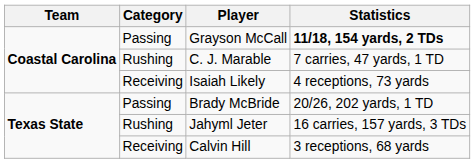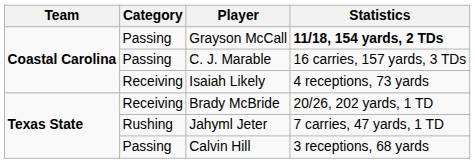(148, 59) Rushing -> (147, 59) Passing
(369, 59) 7 carries, 47 yards, 1 TD -> (380, 59) 16 carries, 157 yards, 3 TDs
(147, 103) Passing -> (153, 103) Receiving
(380, 125) 16 carries, 157 yards, 3 TDs -> (369, 125) 7 carries, 47 yards, 1 TD
(153, 147) Receiving -> (147, 147) Passing
